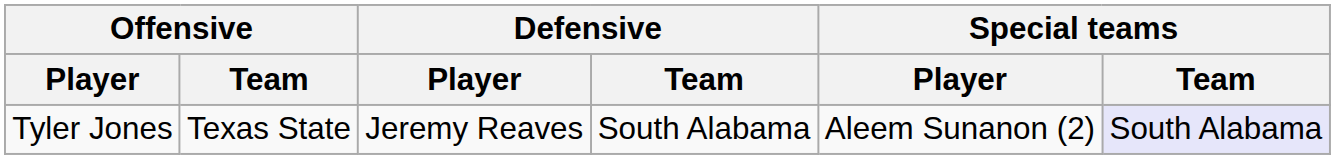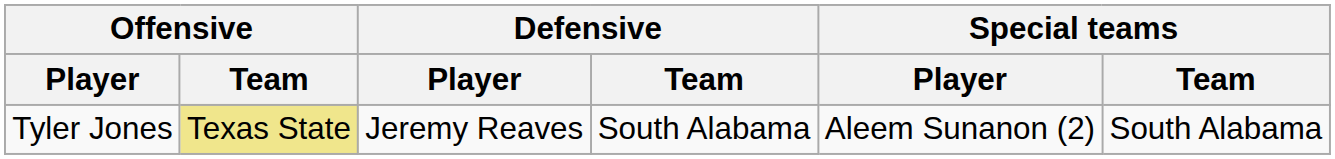(269, 128) no background -> (269, 128) khaki background
(1216, 128) lavender background -> (1216, 128) no background
